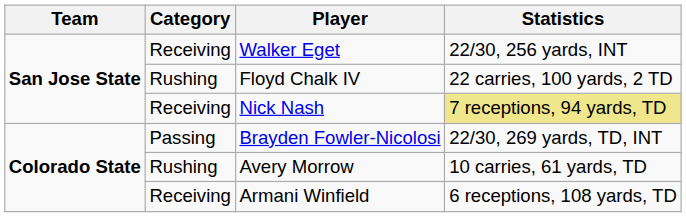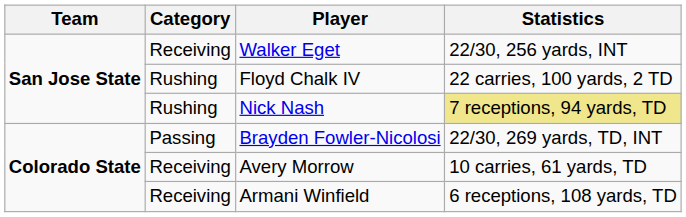(190, 108) Receiving -> (183, 108) Rushing
(183, 166) Rushing -> (190, 166) Receiving
